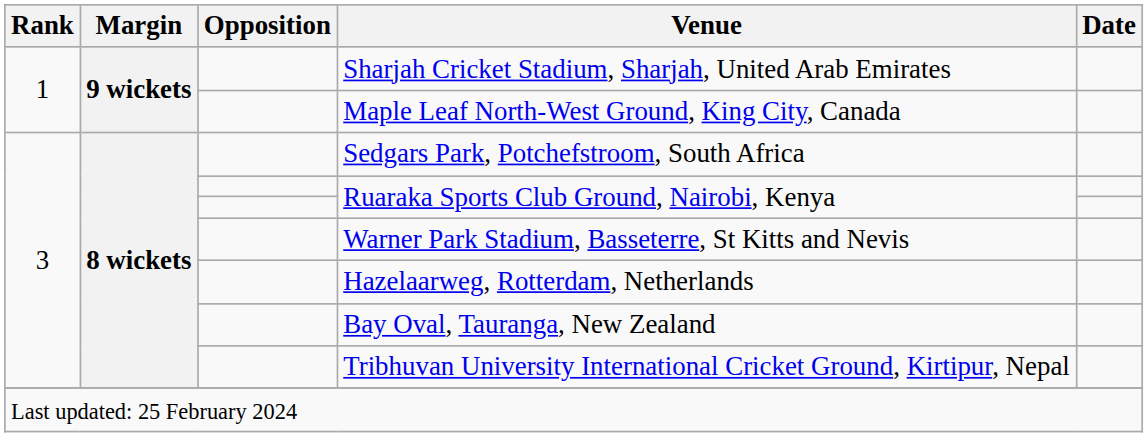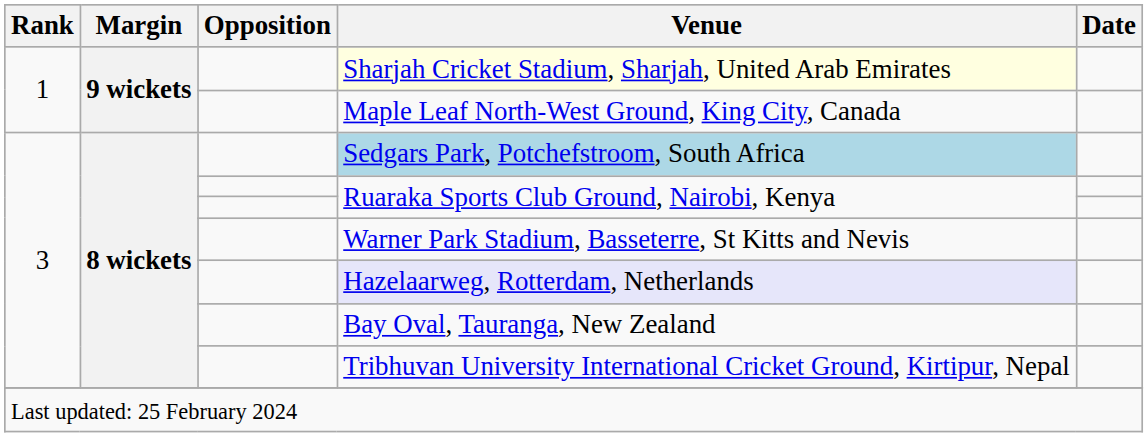(647, 68) no background -> (647, 68) lightyellow background
(574, 153) no background -> (574, 153) lightblue background
(548, 281) no background -> (548, 281) lavender background
